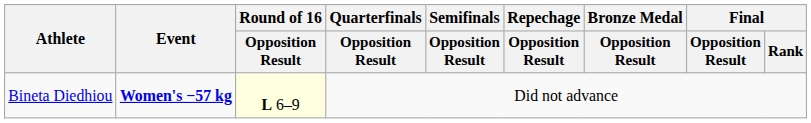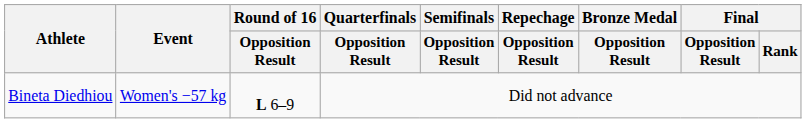(176, 95) bold -> (173, 95) normal
(281, 105) lightyellow background -> (275, 105) no background
